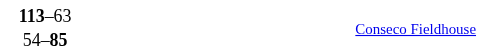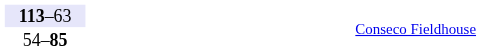(45, 15) no background -> (45, 15) lavender background
